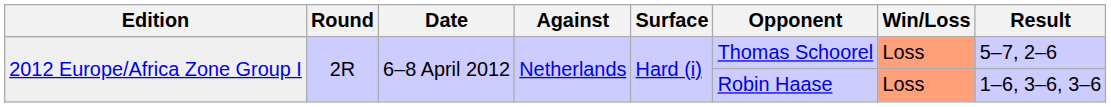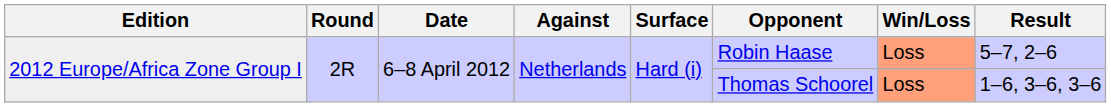(795, 52) Thomas Schoorel -> (775, 52) Robin Haase
(775, 84) Robin Haase -> (795, 84) Thomas Schoorel
